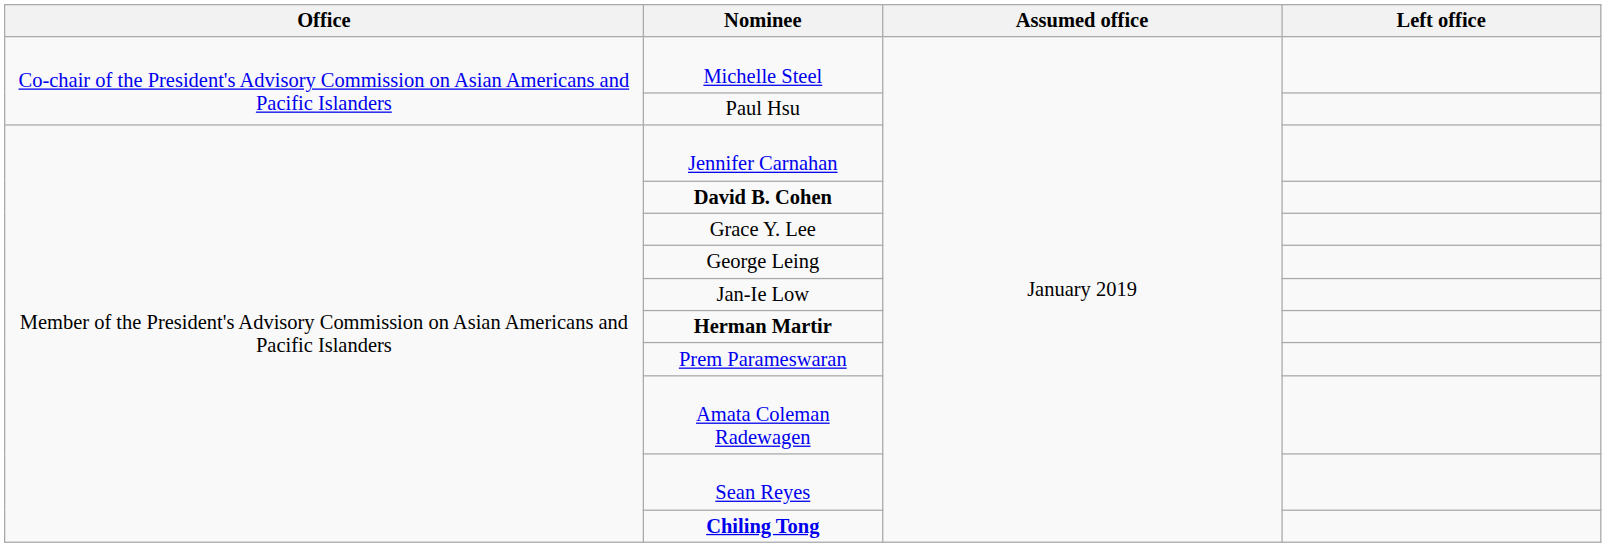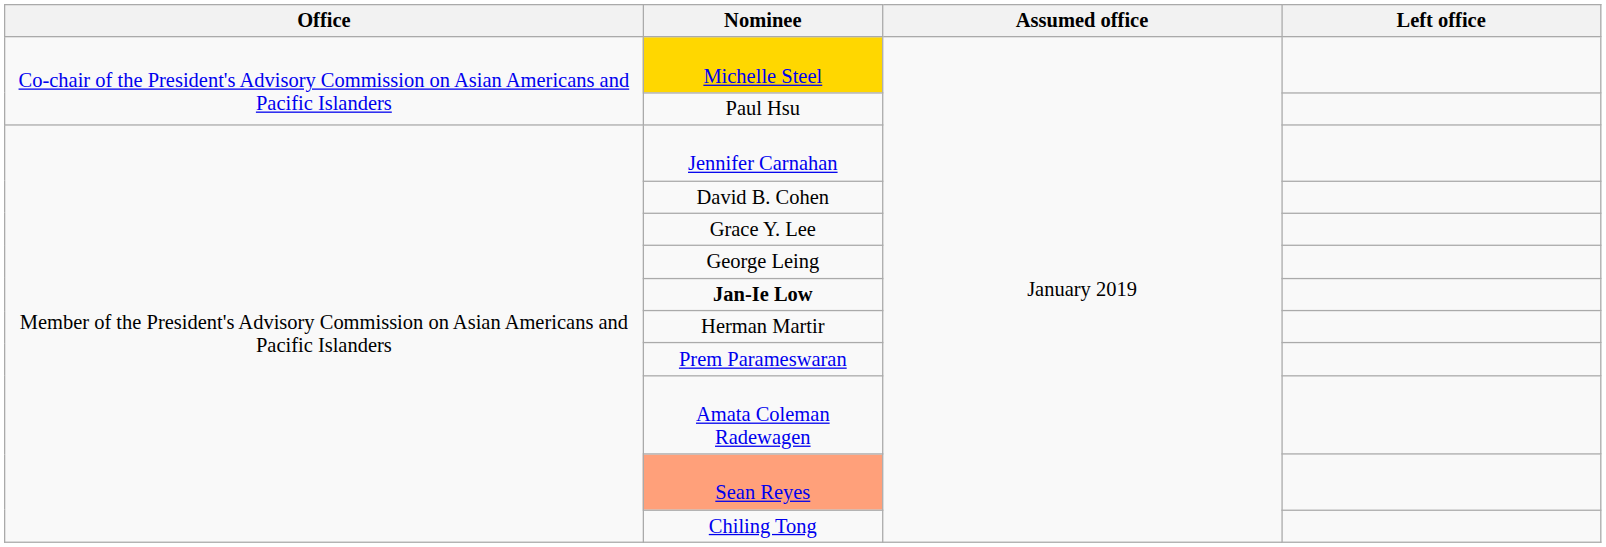(763, 76) no background -> (763, 76) gold background
(763, 196) bold -> (763, 196) normal
(763, 294) normal -> (763, 294) bold
(763, 326) bold -> (763, 326) normal
(763, 493) no background -> (763, 493) lightsalmon background
(763, 525) bold -> (763, 525) normal
